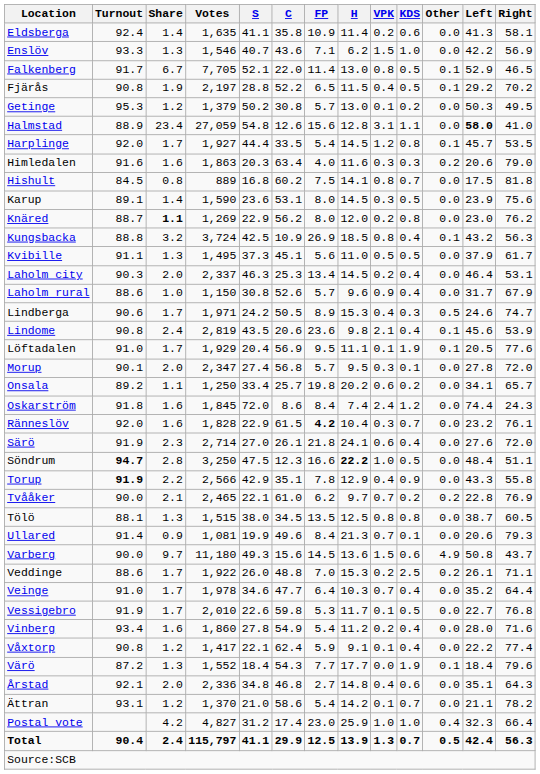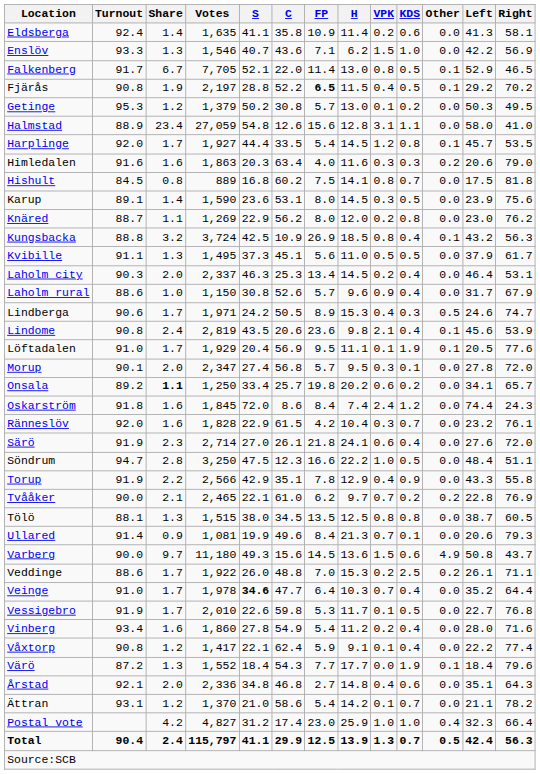(325, 88) normal -> (325, 88) bold
(479, 126) bold -> (479, 126) normal
(173, 219) bold -> (173, 219) normal
(173, 387) normal -> (173, 387) bold
(325, 424) bold -> (325, 424) normal
(129, 461) bold -> (129, 461) normal
(354, 461) bold -> (354, 461) normal
(129, 480) bold -> (129, 480) normal
(256, 592) normal -> (256, 592) bold
